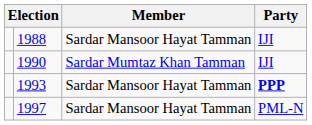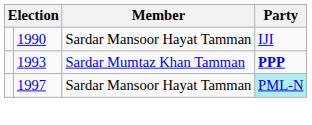- row: (31, 39)
(155, 62) Sardar Mumtaz Khan Tamman -> (158, 39) Sardar Mansoor Hayat Tamman
(158, 85) Sardar Mansoor Hayat Tamman -> (155, 62) Sardar Mumtaz Khan Tamman
(281, 108) no background -> (281, 85) paleturquoise background
